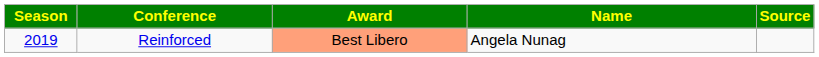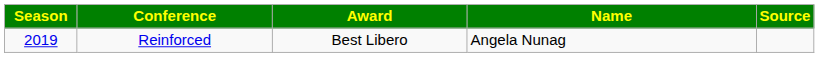(370, 40) lightsalmon background -> (370, 40) no background
